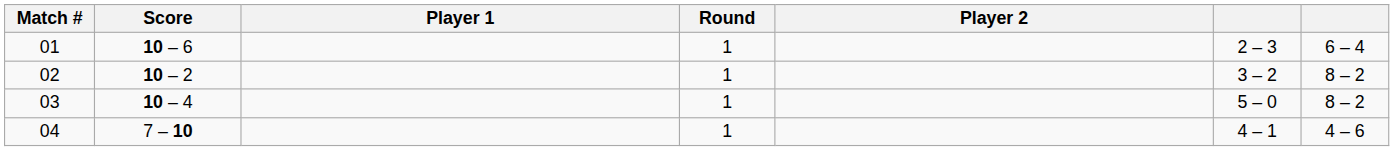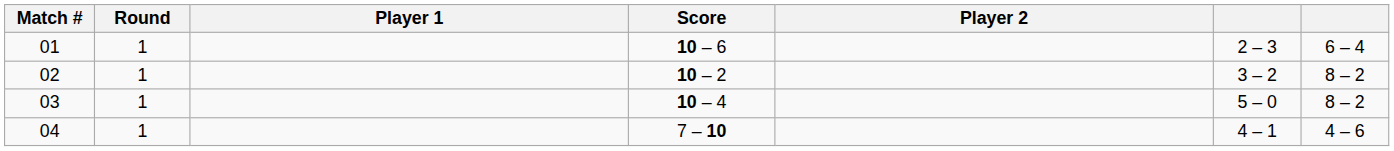columns swapped: (727, 18) <-> (168, 18)
